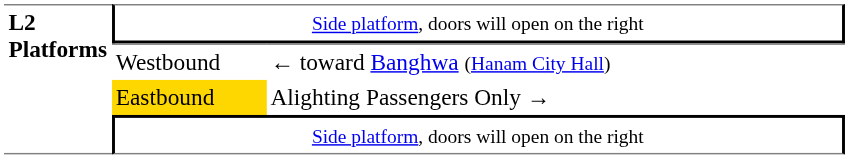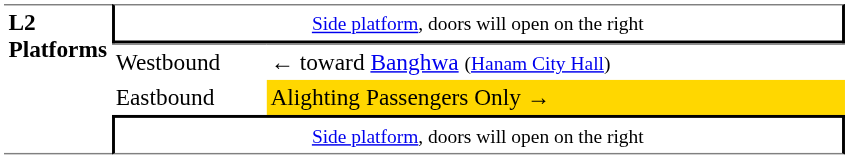(165, 97) gold background -> (165, 97) no background
(410, 97) no background -> (410, 97) gold background
